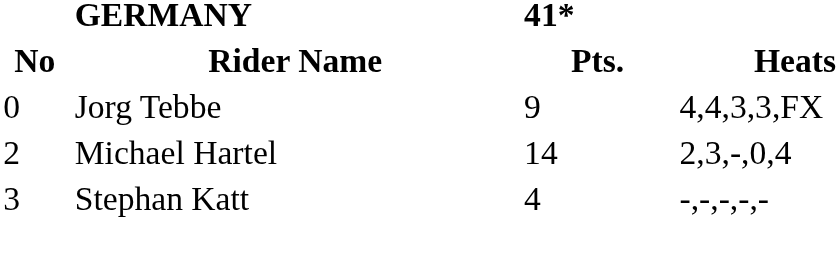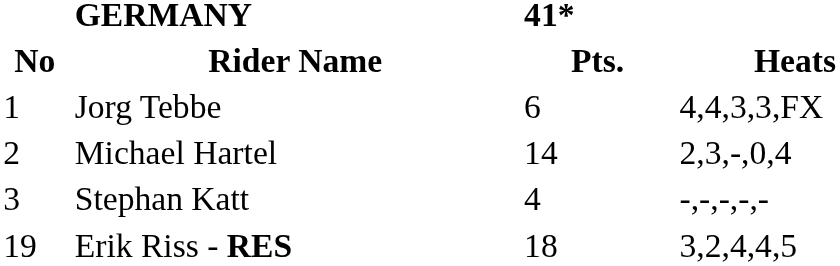(12, 107) 0 -> (12, 107) 1
(532, 107) 9 -> (532, 107) 6
+ row: (183, 245)
